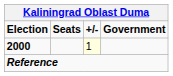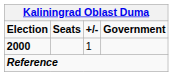(89, 46) lightyellow background -> (89, 46) no background
